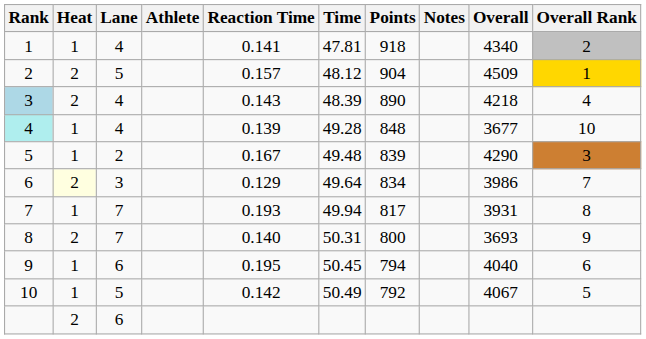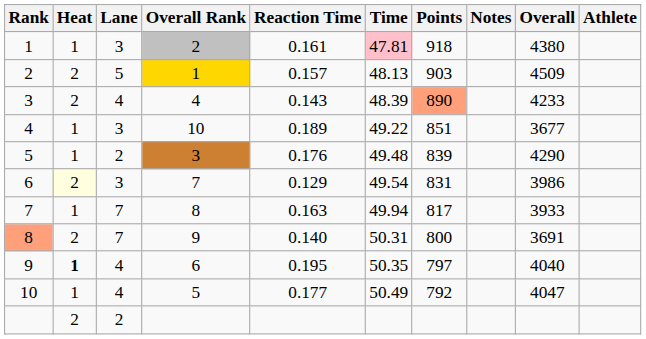columns swapped: (173, 18) <-> (587, 18)
(119, 45) 4 -> (119, 45) 3
(261, 45) 0.141 -> (308, 45) 0.161
(342, 45) no background -> (389, 45) pink background
(501, 45) 4340 -> (547, 45) 4380
(342, 73) 48.12 -> (389, 73) 48.13
(393, 73) 904 -> (439, 73) 903
(29, 100) lightblue background -> (29, 100) no background
(393, 100) no background -> (439, 100) lightsalmon background
(501, 100) 4218 -> (547, 100) 4233
(29, 127) paleturquoise background -> (29, 127) no background
(119, 127) 4 -> (119, 127) 3
(261, 127) 0.139 -> (308, 127) 0.189
(342, 127) 49.28 -> (389, 127) 49.22
(393, 127) 848 -> (439, 127) 851
(261, 155) 0.167 -> (308, 155) 0.176
(342, 182) 49.64 -> (389, 182) 49.54
(393, 182) 834 -> (439, 182) 831
(261, 210) 0.193 -> (308, 210) 0.163
(501, 210) 3931 -> (547, 210) 3933
(29, 237) no background -> (29, 237) lightsalmon background
(501, 237) 3693 -> (547, 237) 3691
(75, 264) normal -> (75, 264) bold
(119, 264) 6 -> (119, 264) 4
(342, 264) 50.45 -> (389, 264) 50.35
(393, 264) 794 -> (439, 264) 797
(119, 292) 5 -> (119, 292) 4
(261, 292) 0.142 -> (308, 292) 0.177
(501, 292) 4067 -> (547, 292) 4047
(119, 319) 6 -> (119, 319) 2
